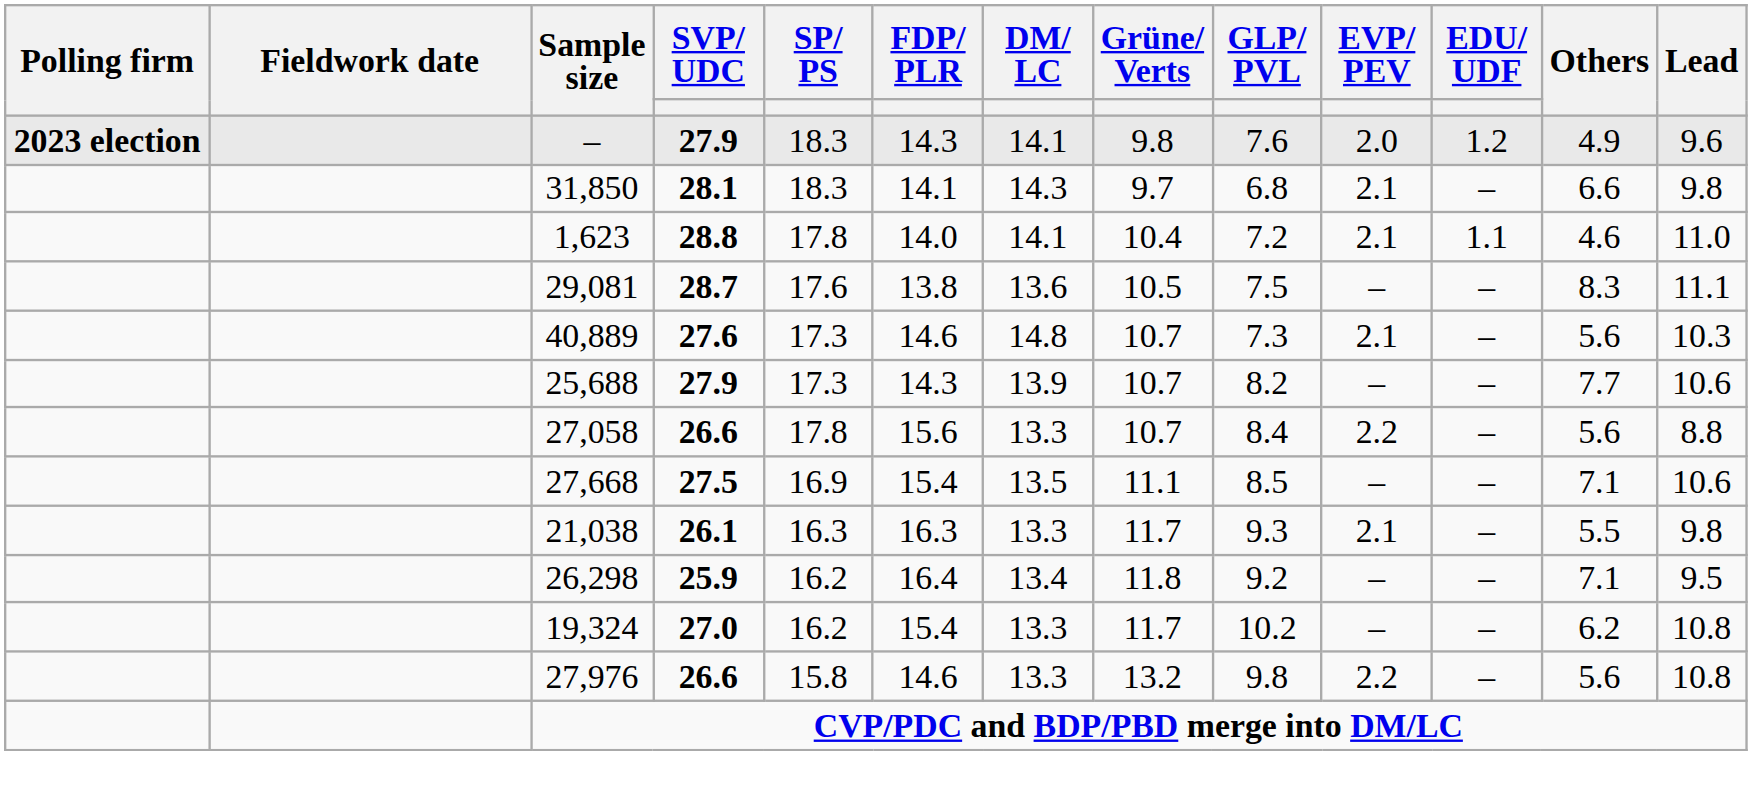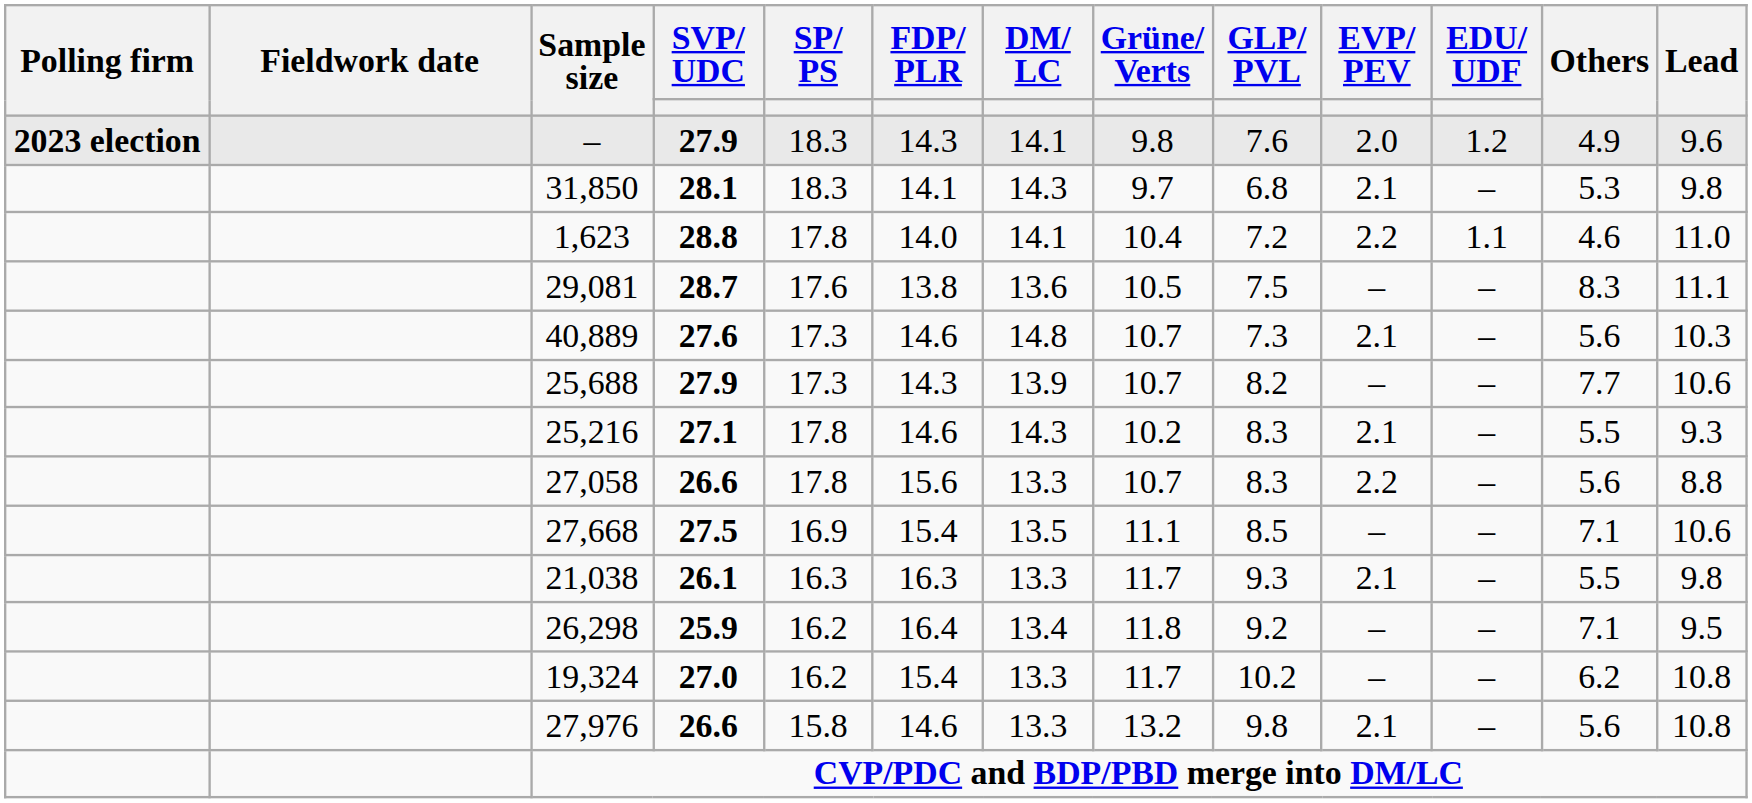(1599, 189) 6.6 -> (1599, 189) 5.3
(1377, 237) 2.1 -> (1377, 237) 2.2
+ row: (592, 432)
(1267, 432) 8.4 -> (1267, 481) 8.3
(1377, 676) 2.2 -> (1377, 725) 2.1
